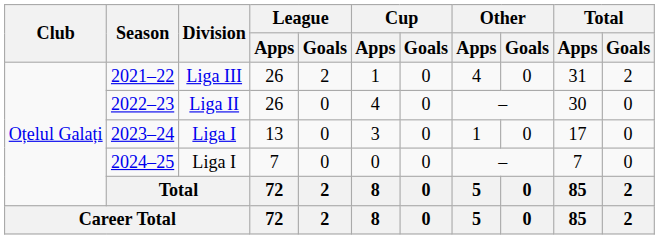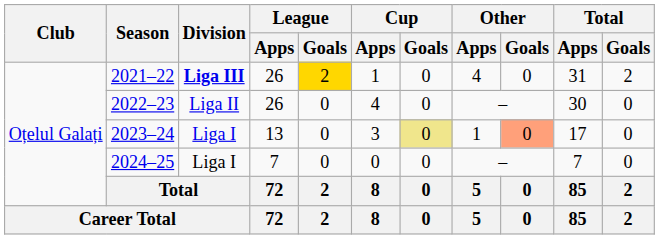(214, 76) normal -> (214, 76) bold
(325, 76) no background -> (325, 76) gold background
(426, 133) no background -> (426, 133) khaki background
(527, 133) no background -> (527, 133) lightsalmon background
